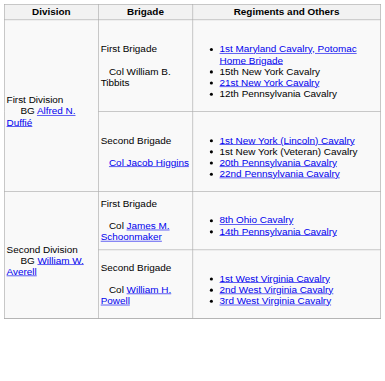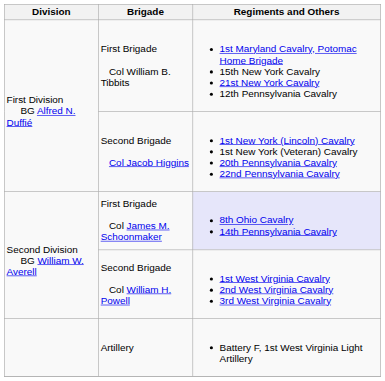(287, 226) no background -> (287, 226) lavender background
+ row: (117, 347)
